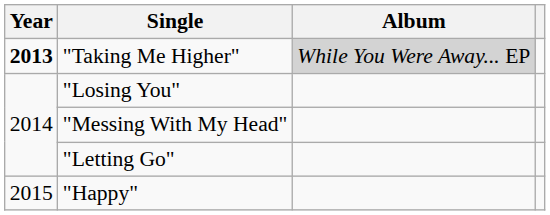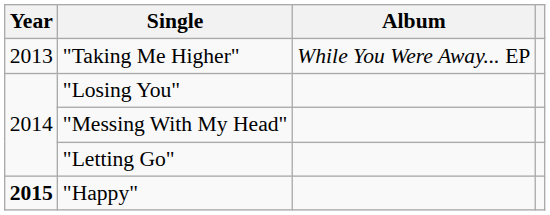(31, 55) bold -> (31, 55) normal
(414, 55) lightgrey background -> (414, 55) no background
(31, 192) normal -> (31, 192) bold
